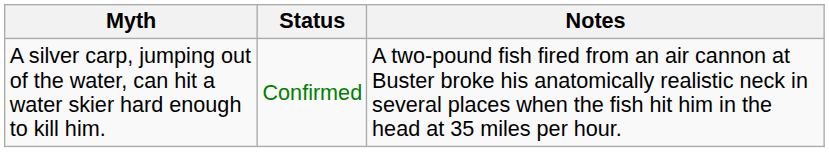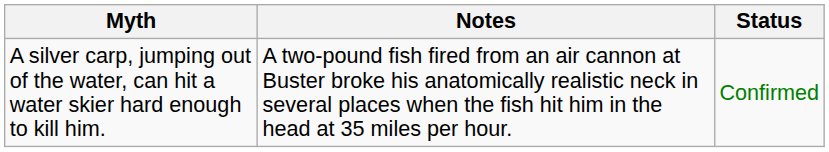columns swapped: (312, 21) <-> (596, 21)
